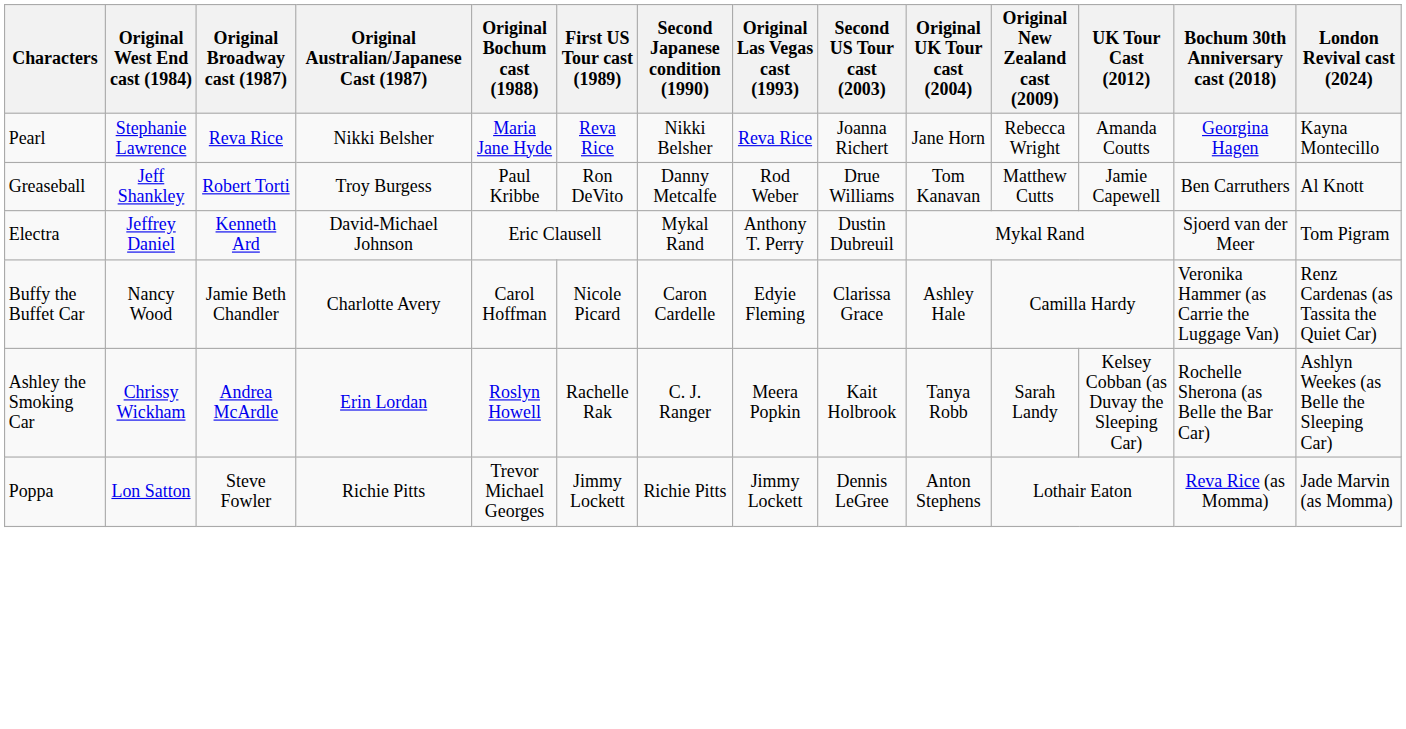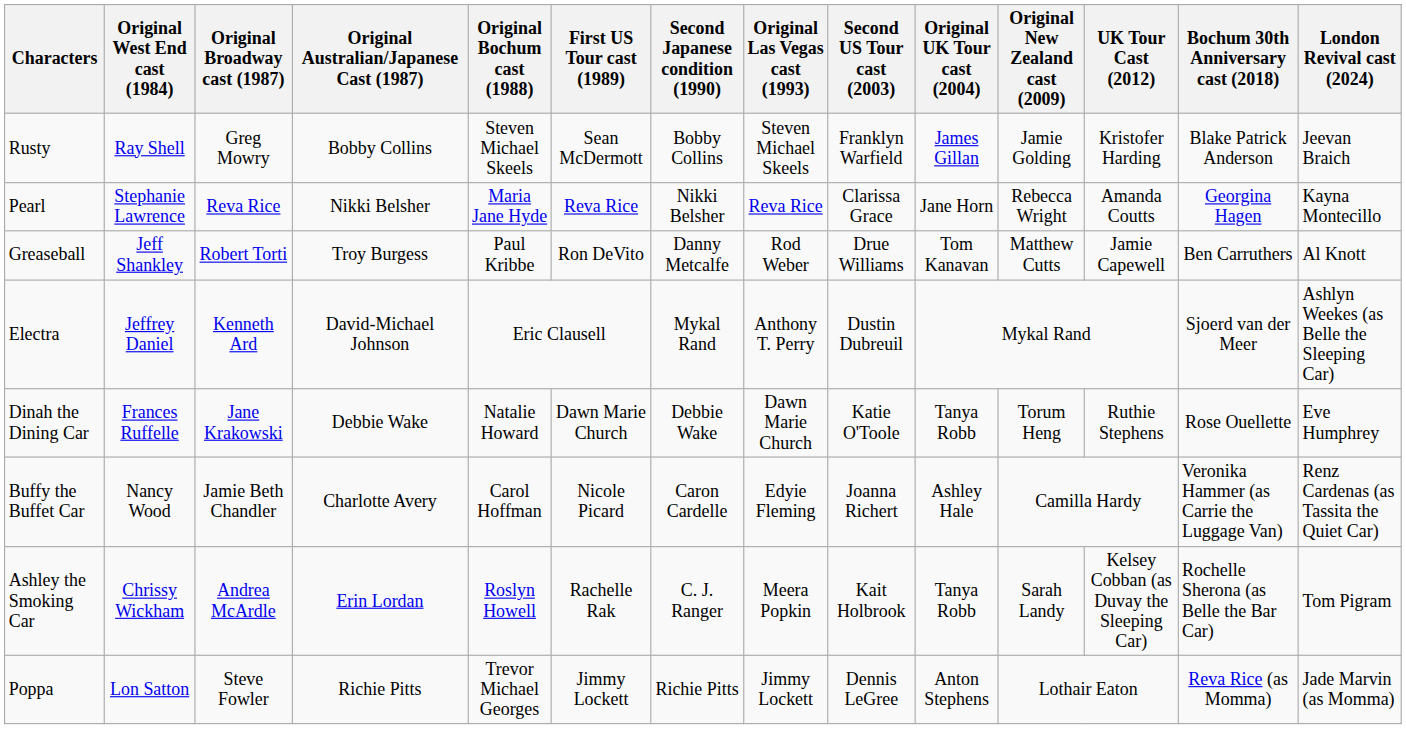+ row: (30, 147)
(862, 137) Joanna Richert -> (871, 206) Clarissa Grace
(1345, 235) Tom Pigram -> (1343, 333) Ashlyn Weekes (as Belle the Sleeping Car)
+ row: (49, 422)
(862, 303) Clarissa Grace -> (871, 501) Joanna Richert
(1341, 402) Ashlyn Weekes (as Belle the Sleeping Car) -> (1347, 600) Tom Pigram
